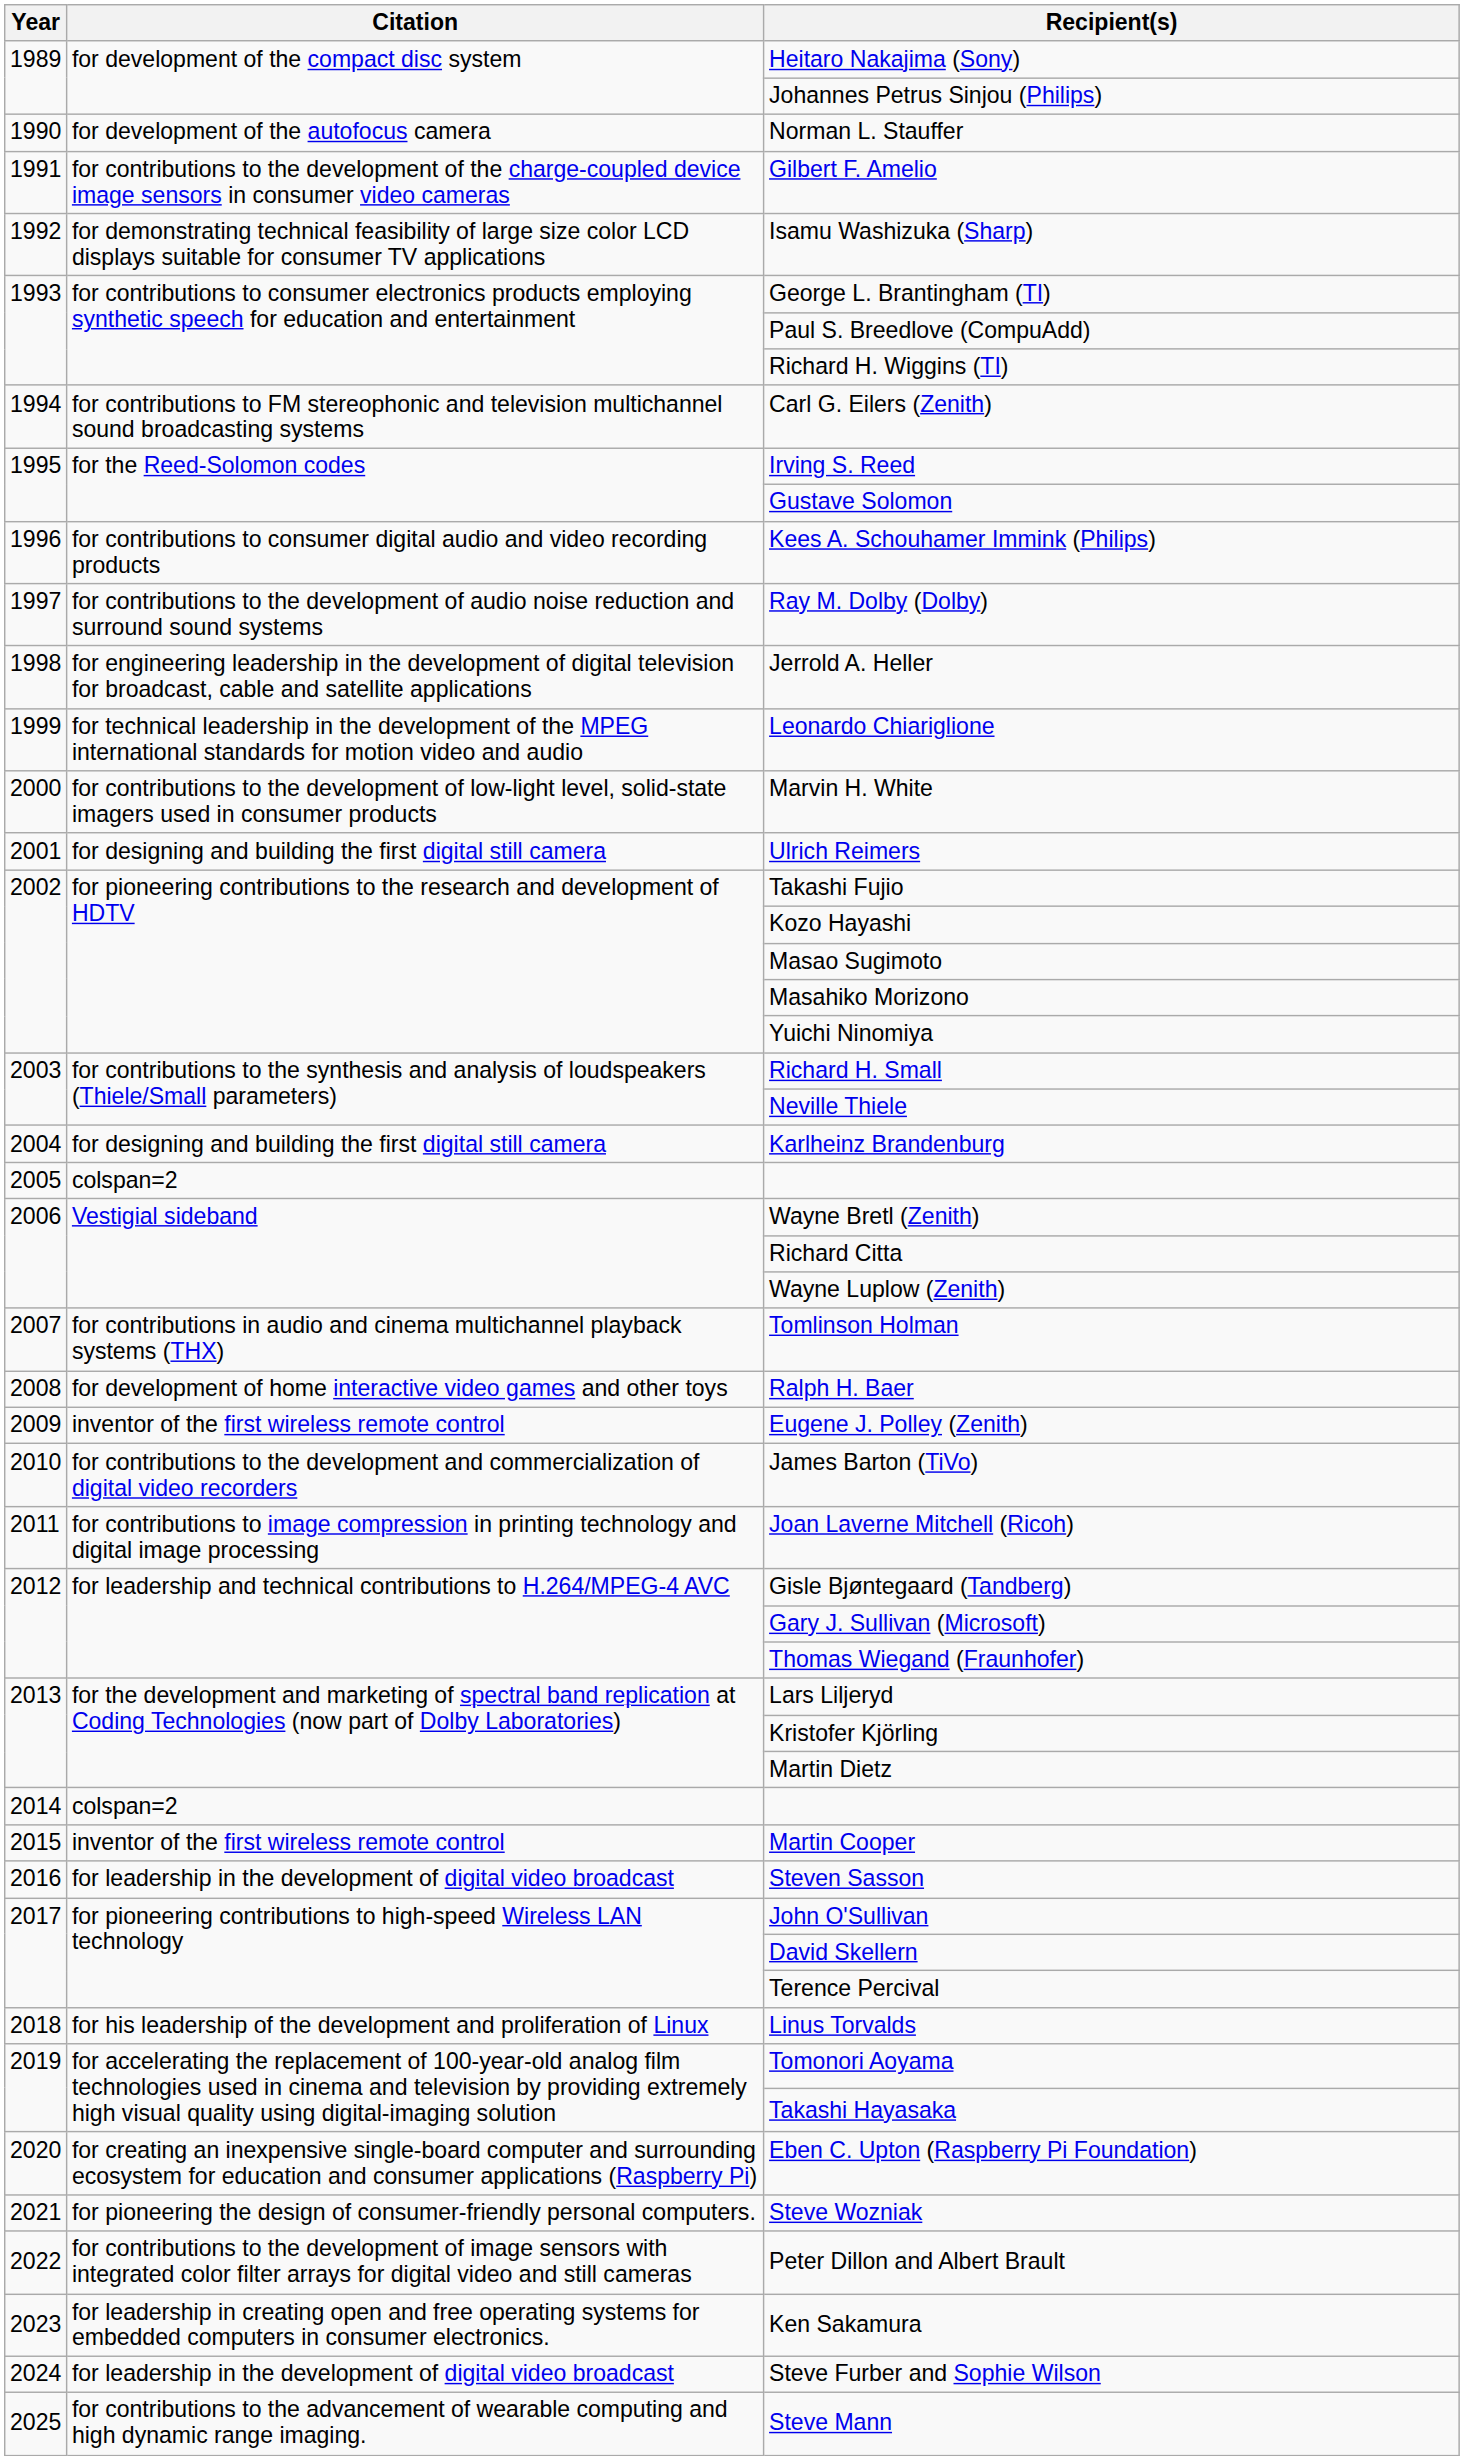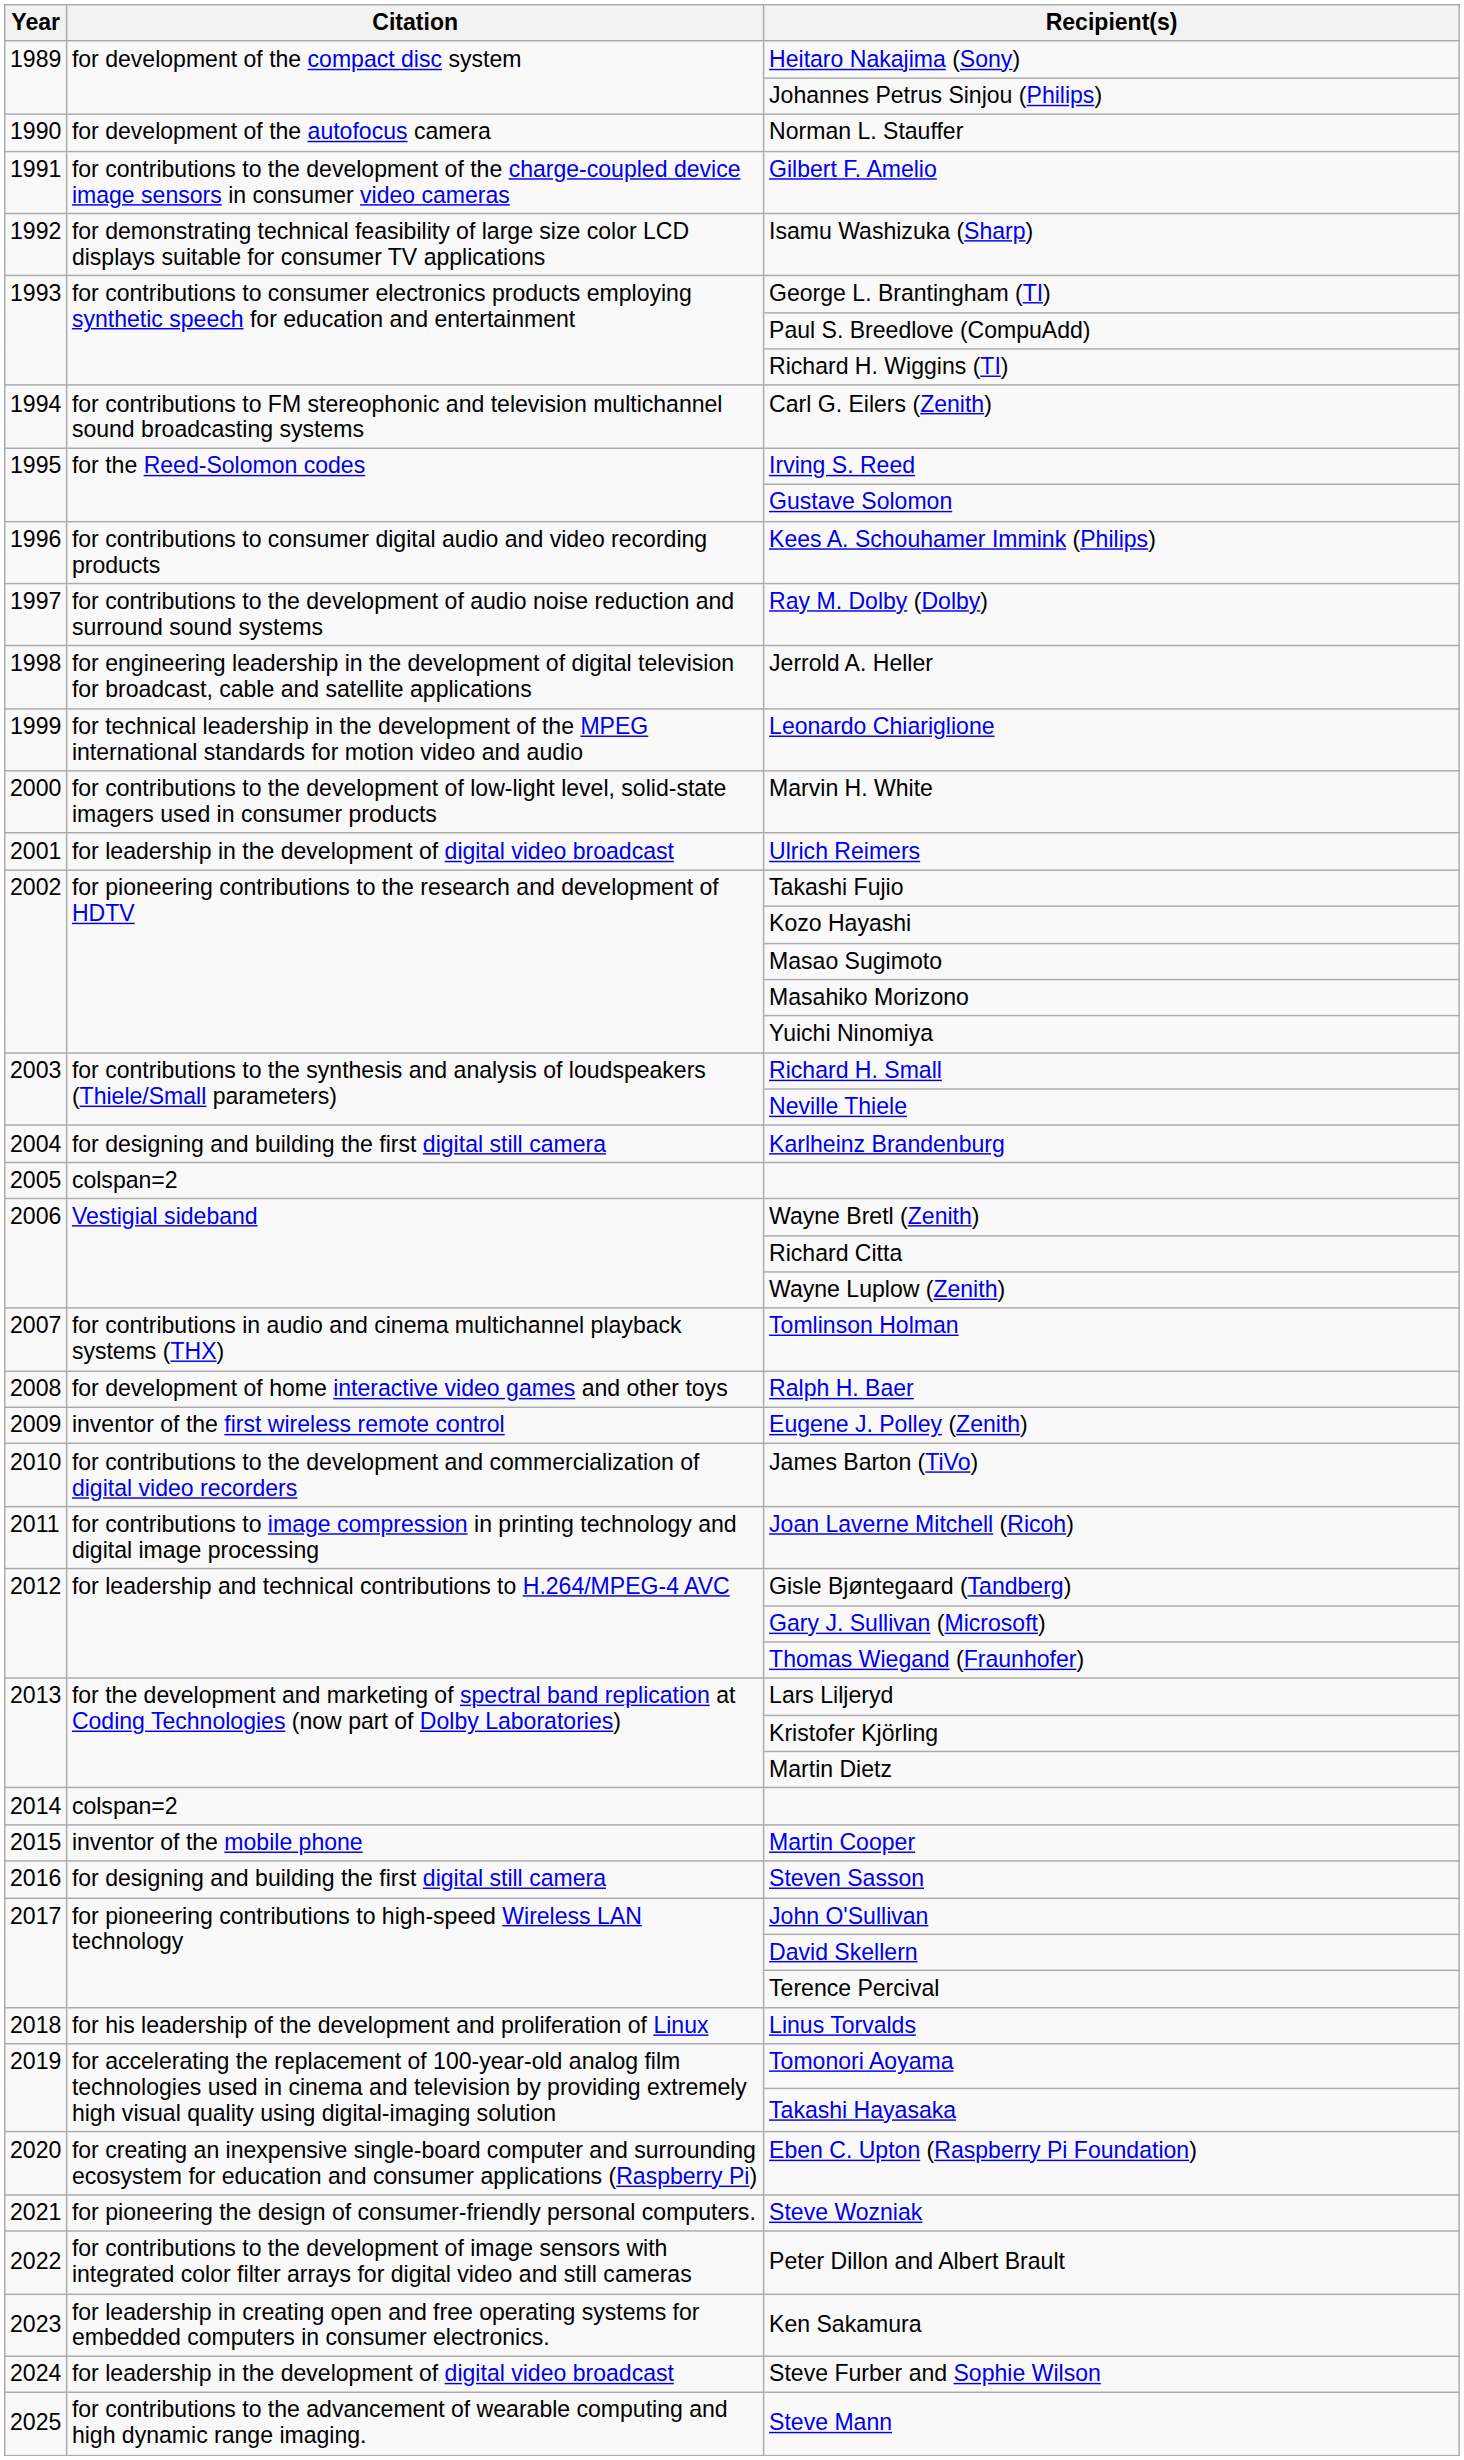(339, 851) for designing and building the first digital still camera -> (373, 851) for leadership in the development of digital video broadcast
(288, 1842) inventor of the first wireless remote control -> (217, 1842) inventor of the mobile phone
(373, 1879) for leadership in the development of digital video broadcast -> (339, 1879) for designing and building the first digital still camera
